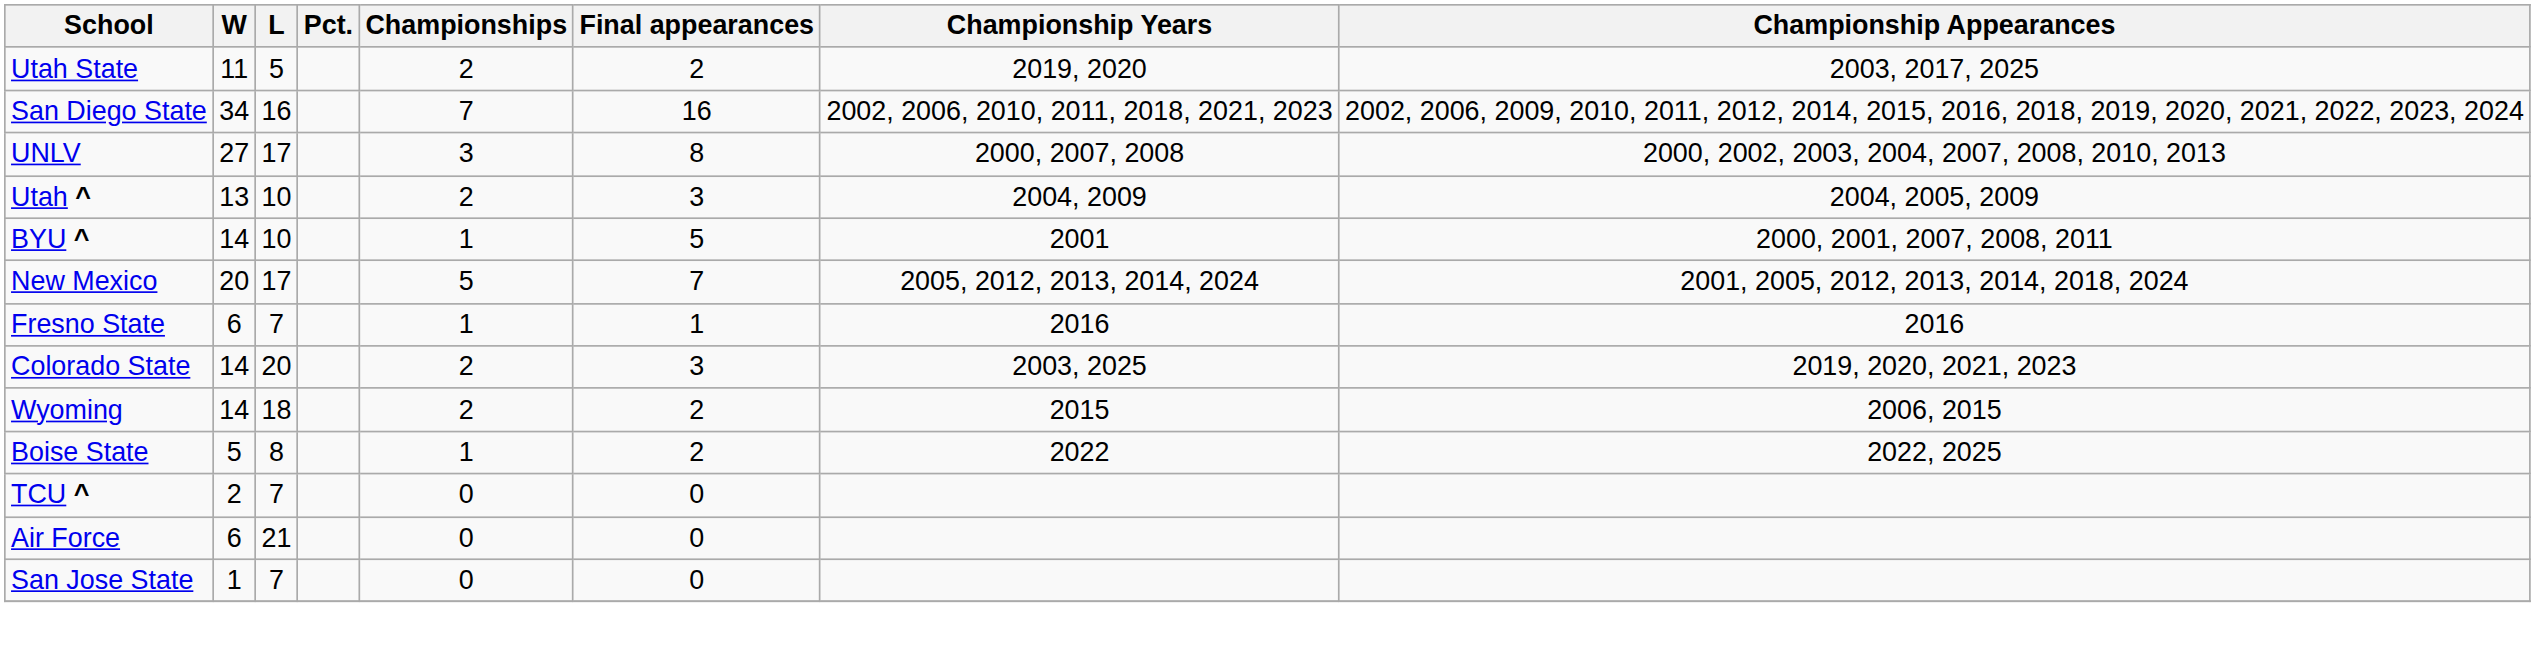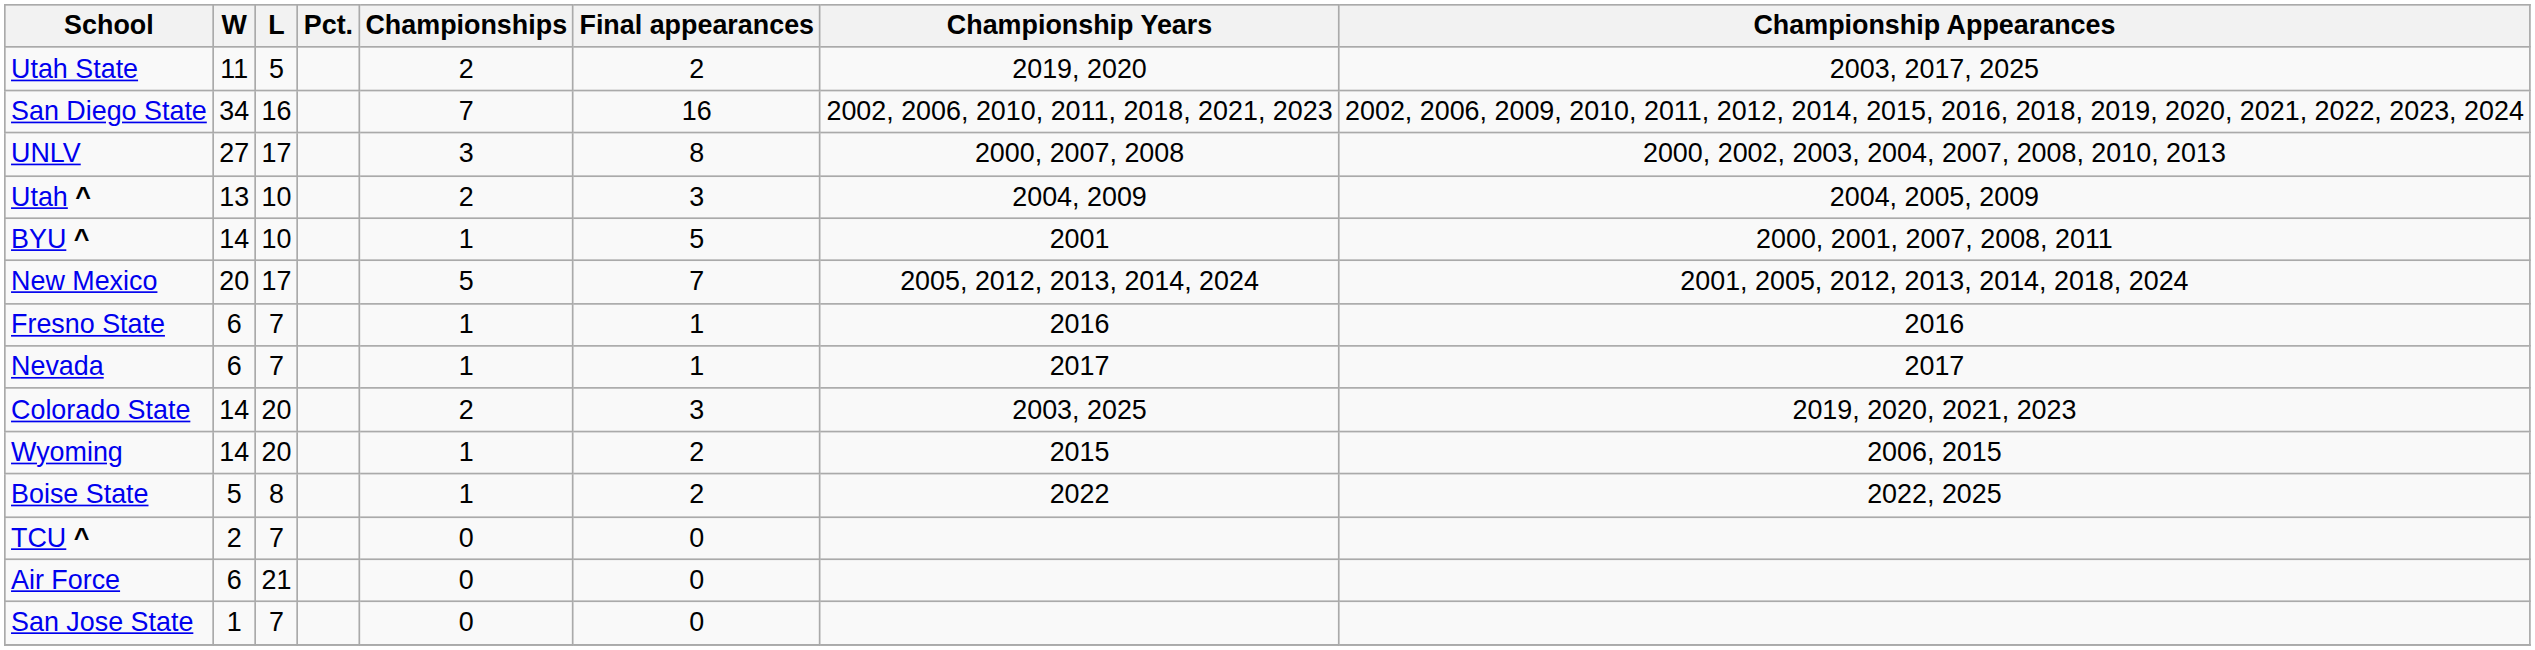+ row: (57, 366)
(276, 409) 18 -> (276, 452) 20
(466, 409) 2 -> (466, 452) 1
